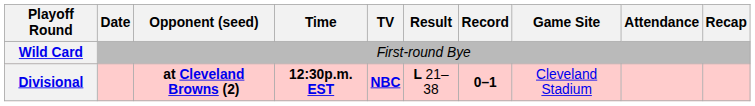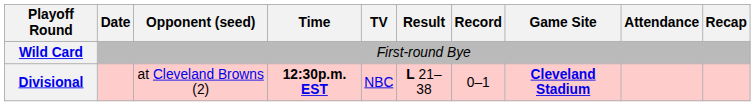(204, 82) bold -> (201, 82) normal
(385, 82) bold -> (379, 82) normal
(485, 82) bold -> (478, 82) normal
(567, 82) normal -> (563, 82) bold
